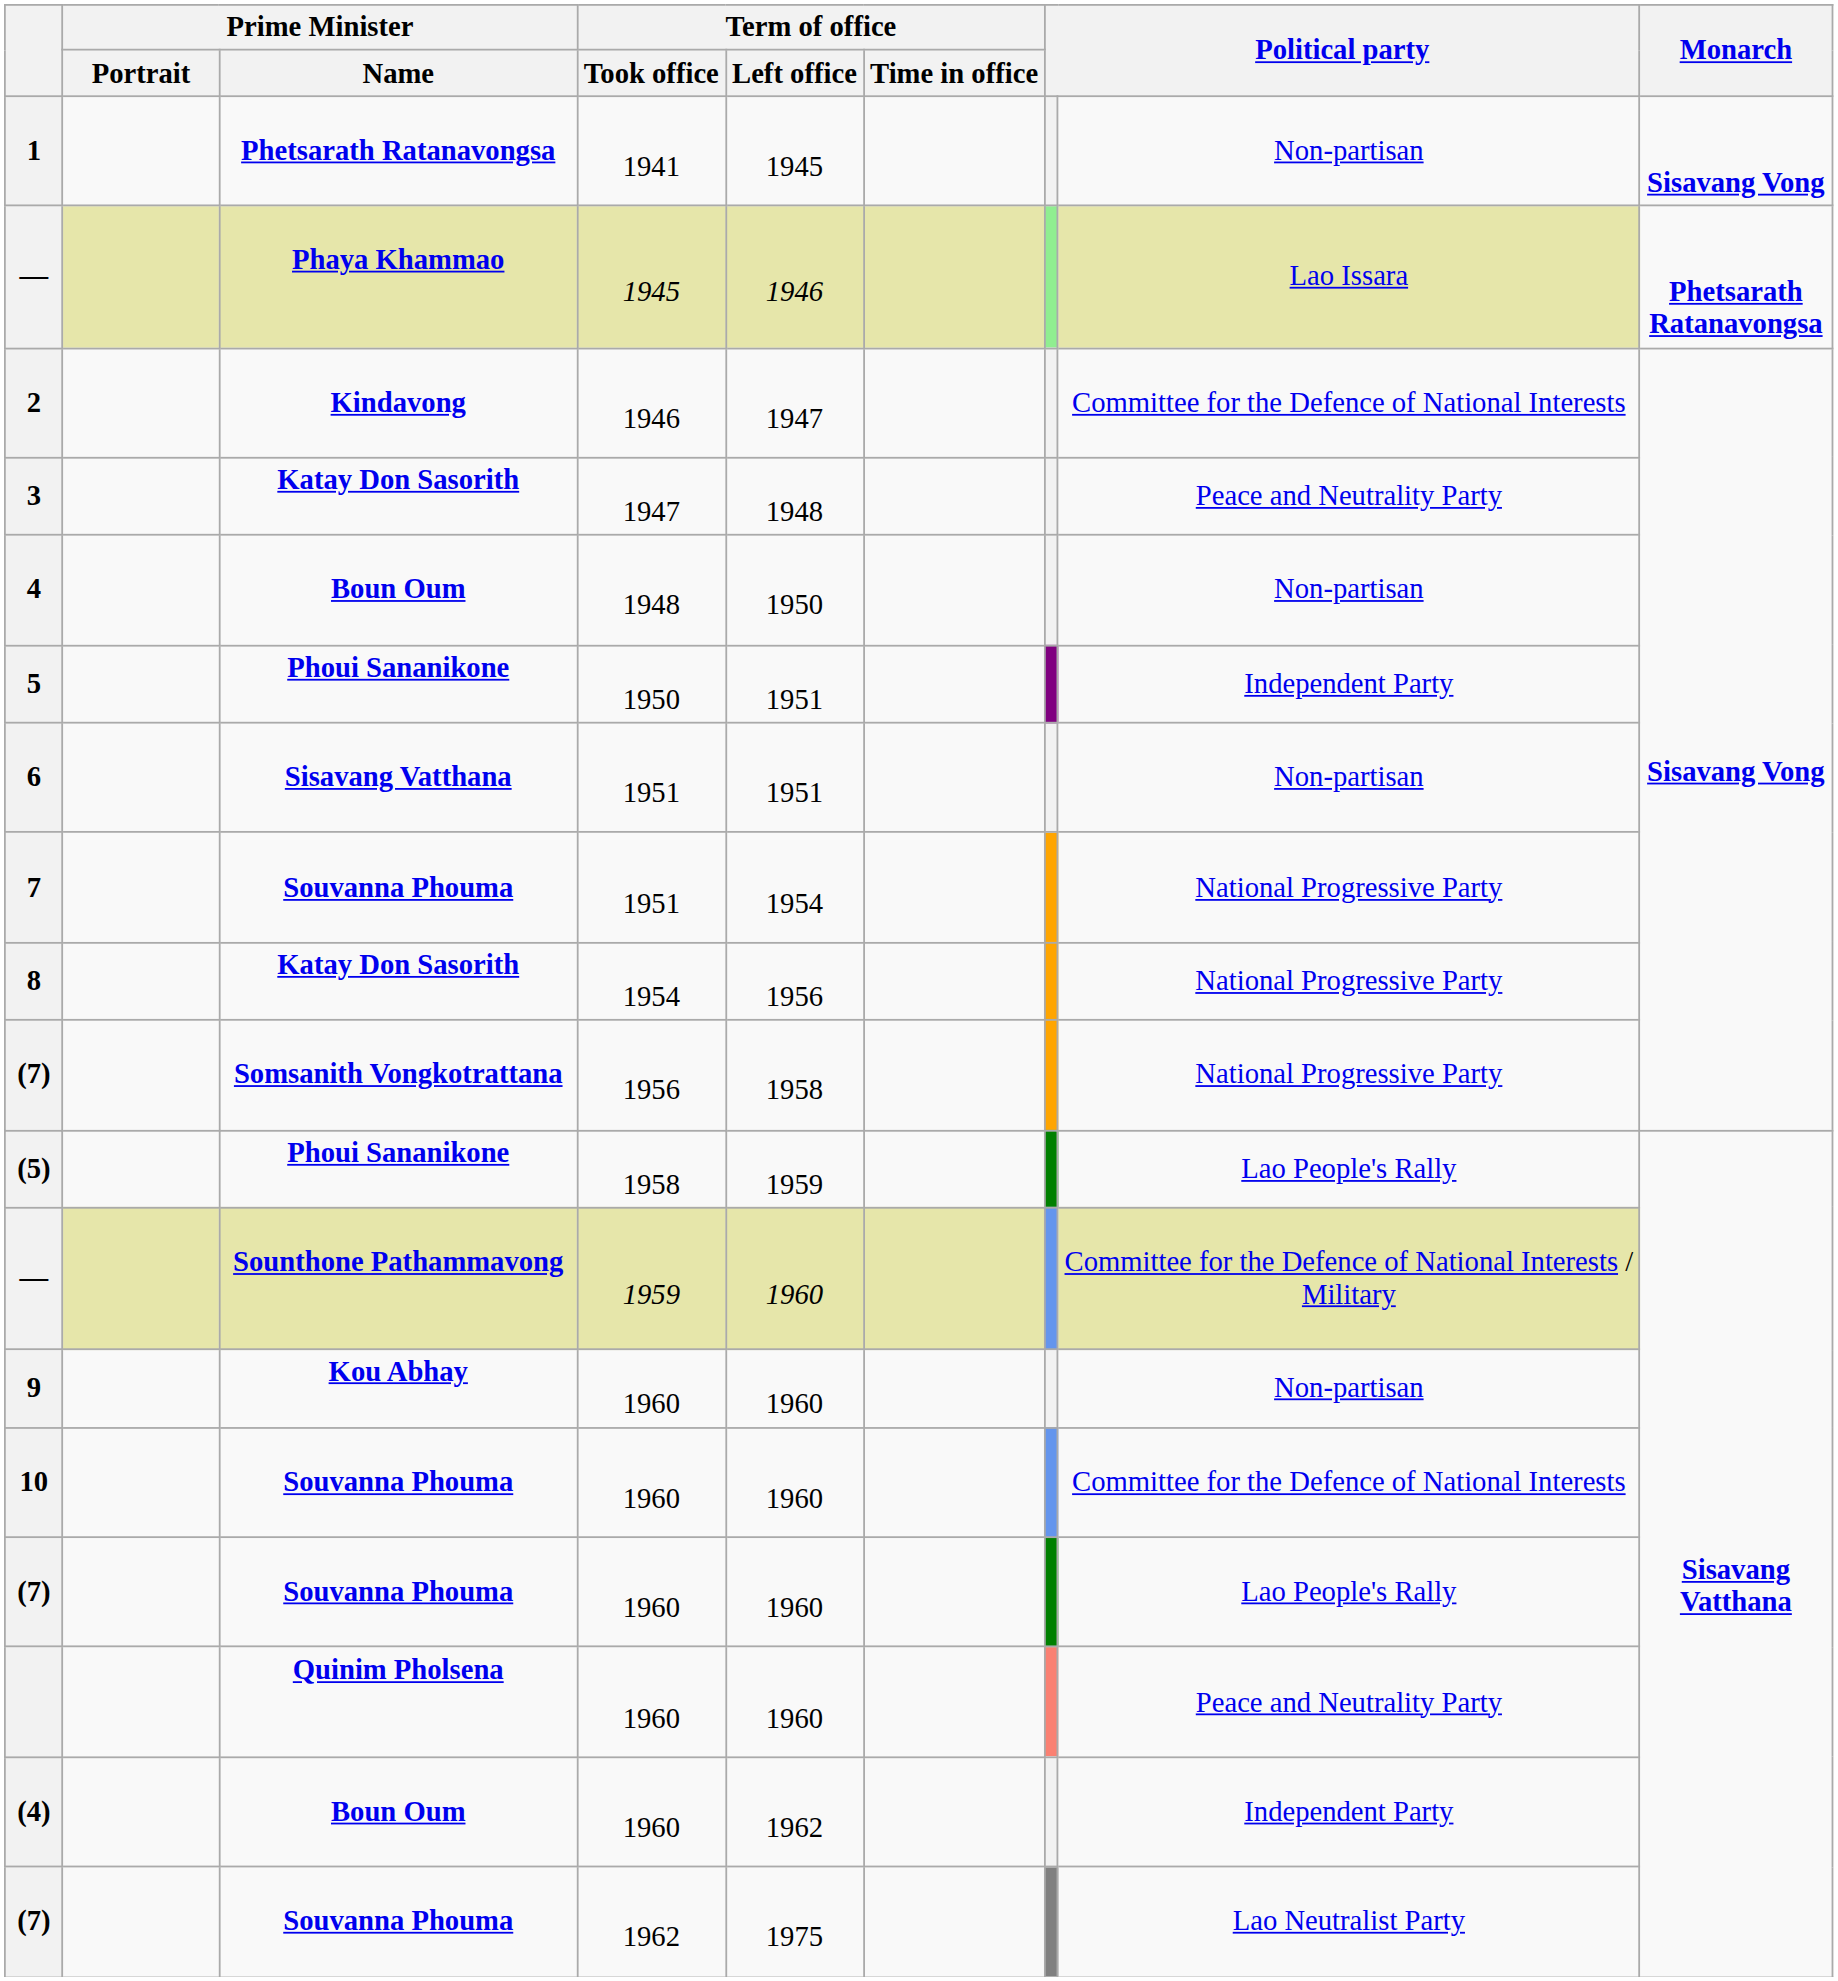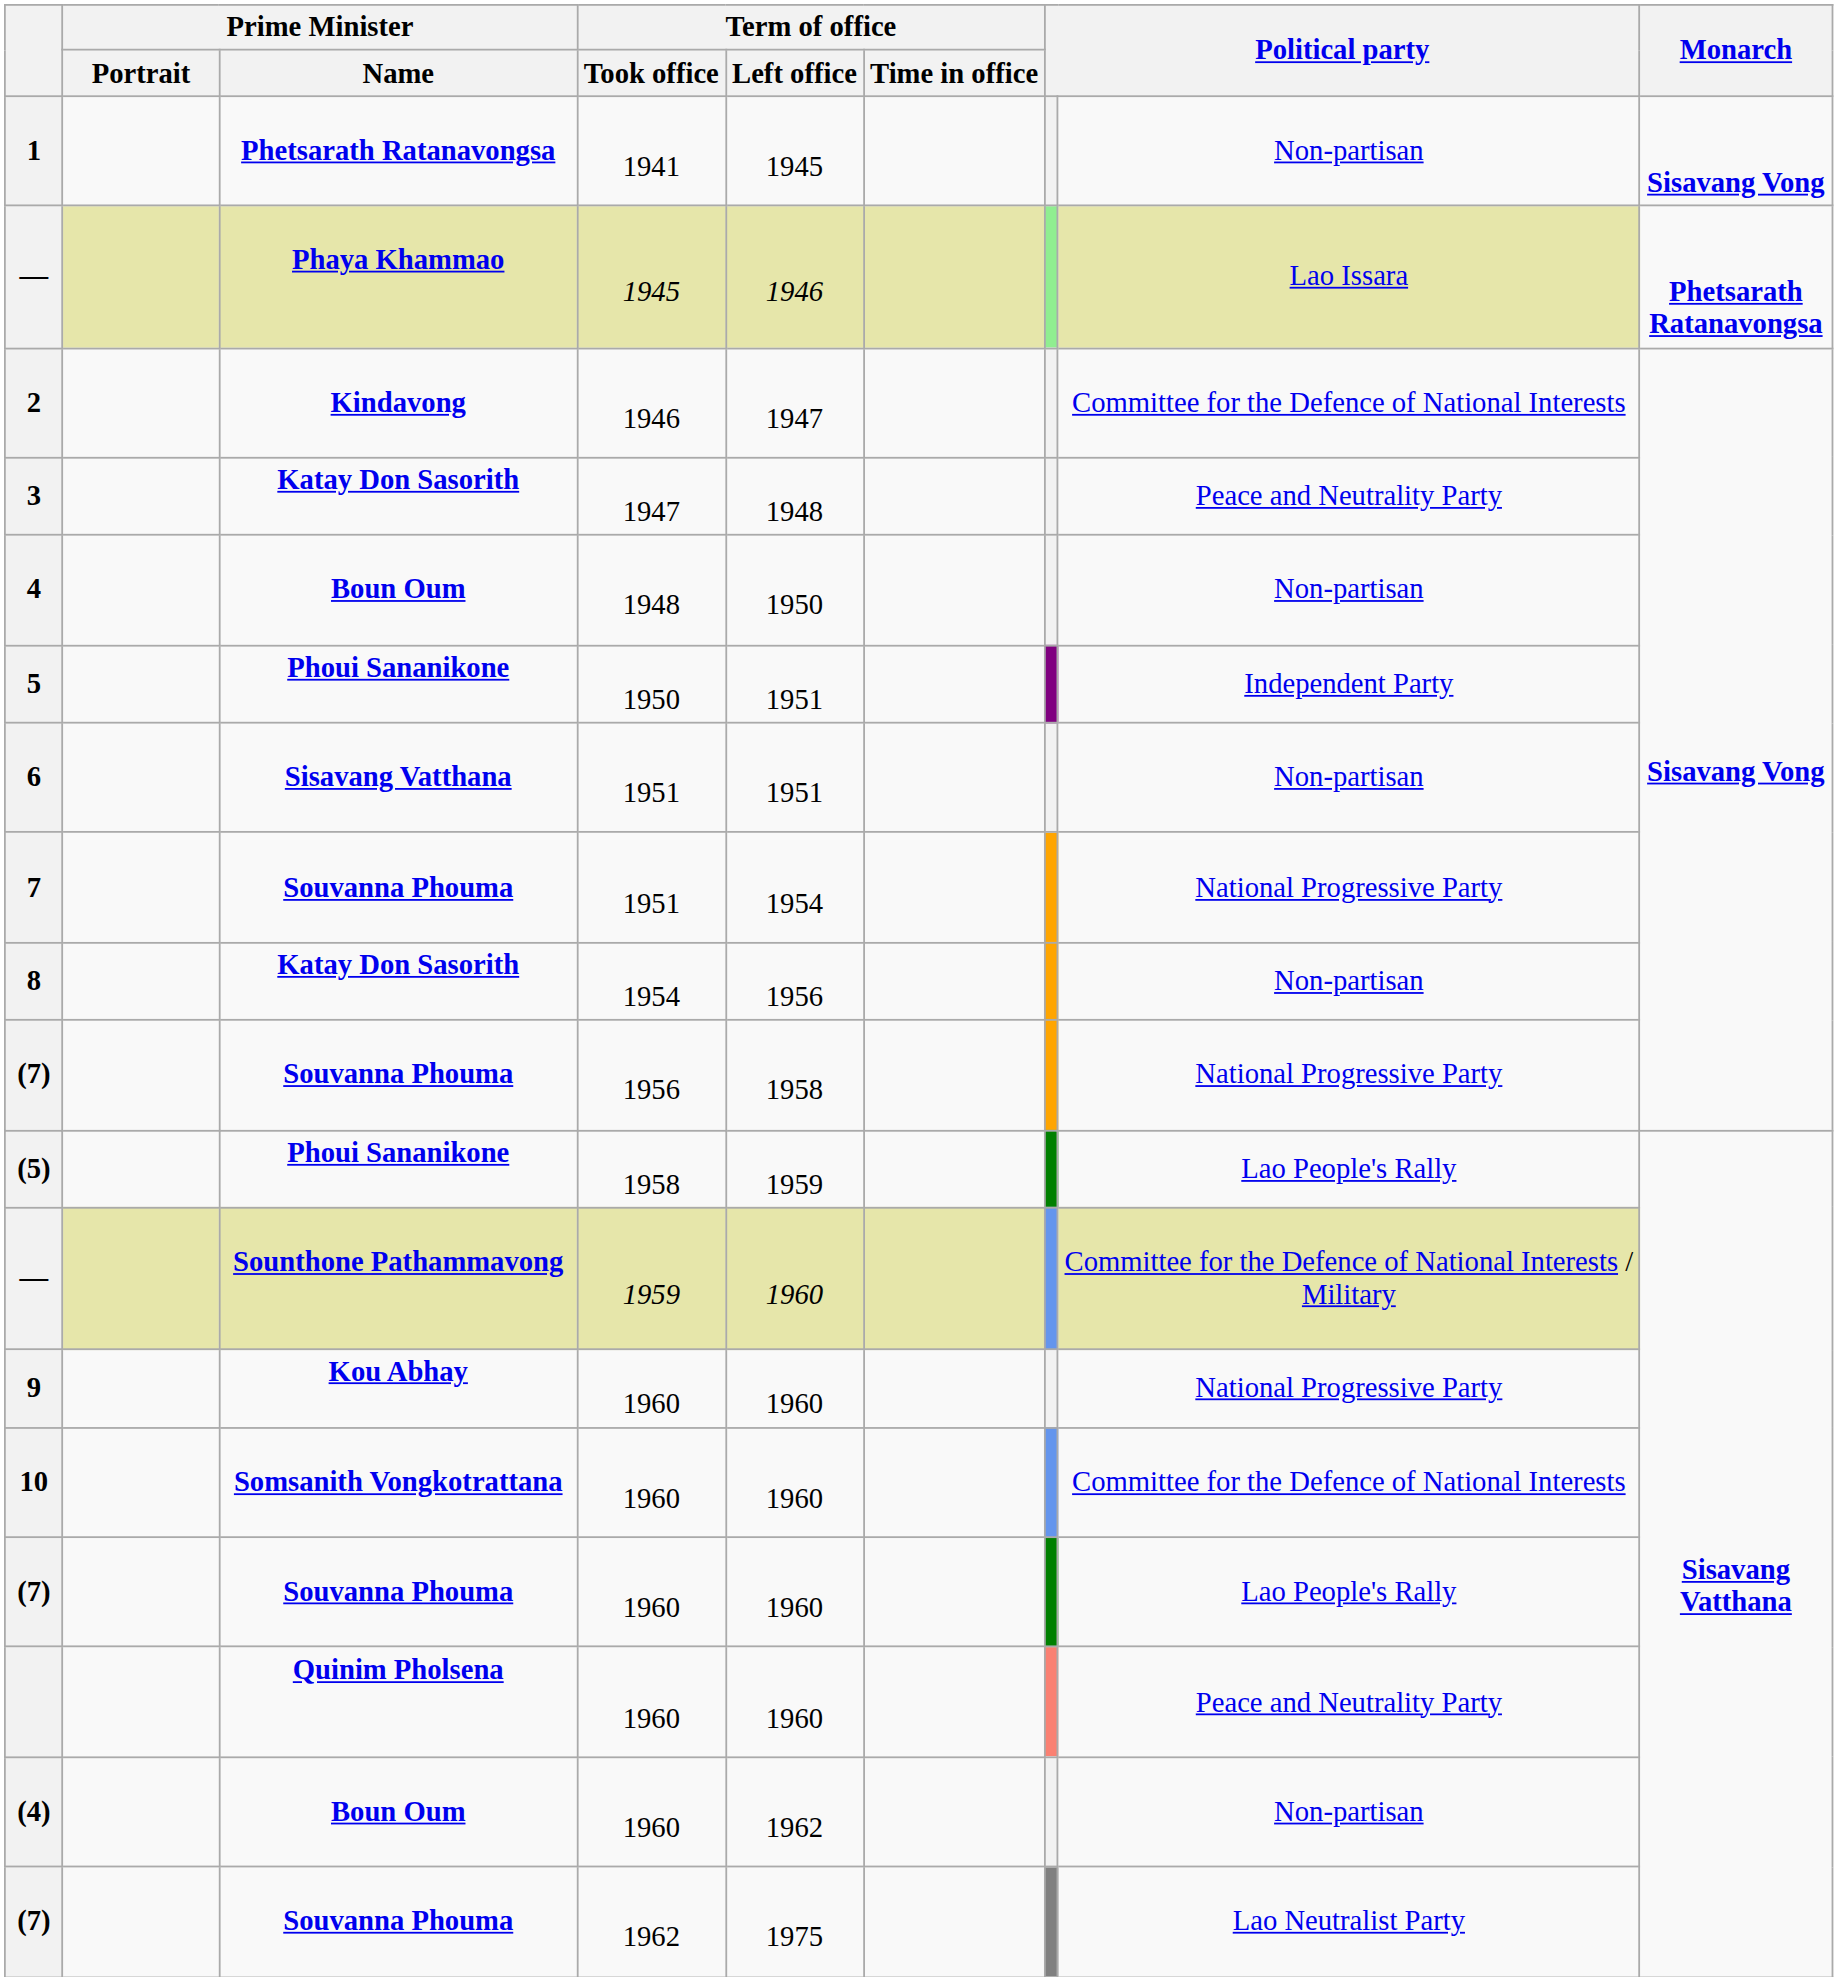(1349, 980) National Progressive Party -> (1349, 980) Non-partisan
(398, 1074) Somsanith Vongkotrattana -> (398, 1074) Souvanna Phouma
(1349, 1388) Non-partisan -> (1349, 1388) National Progressive Party
(398, 1481) Souvanna Phouma -> (398, 1481) Somsanith Vongkotrattana
(1349, 1811) Independent Party -> (1349, 1811) Non-partisan
